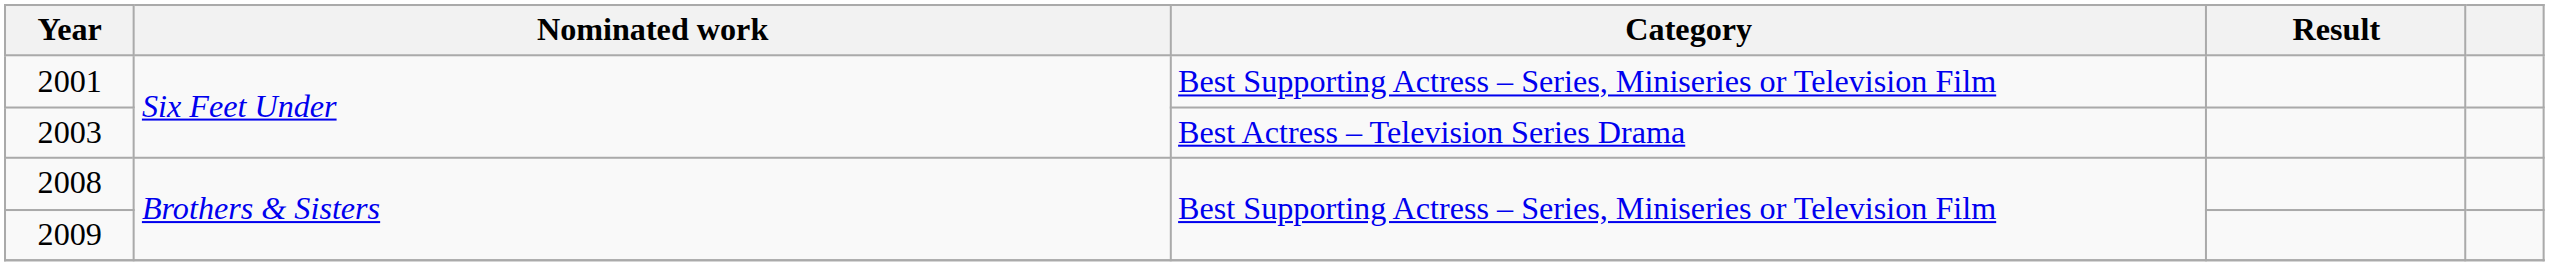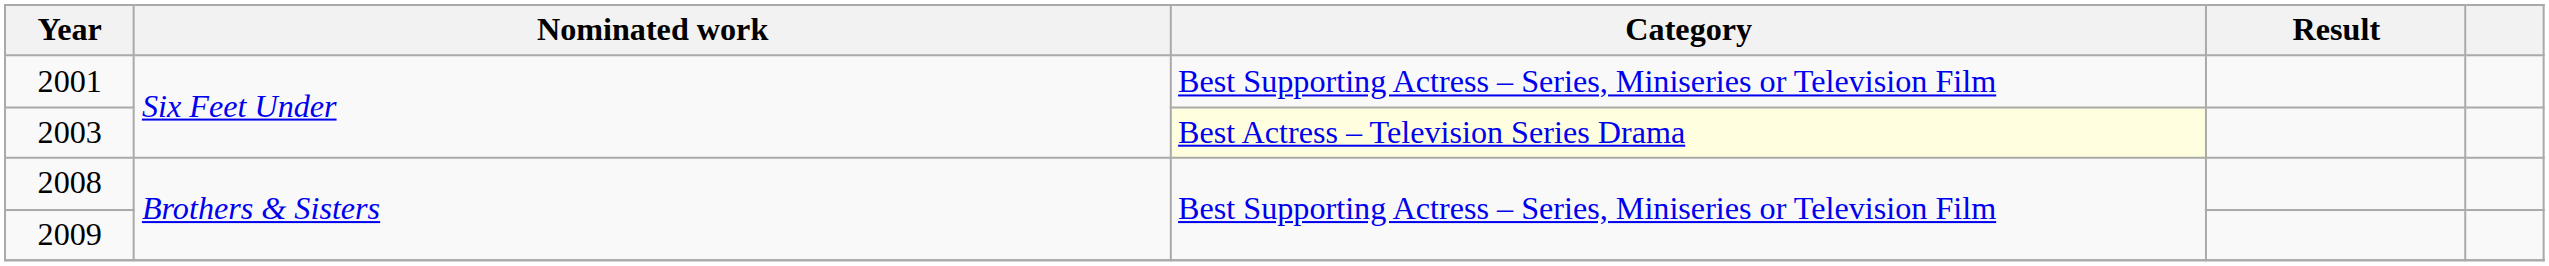(1432, 132) no background -> (1432, 132) lightyellow background
